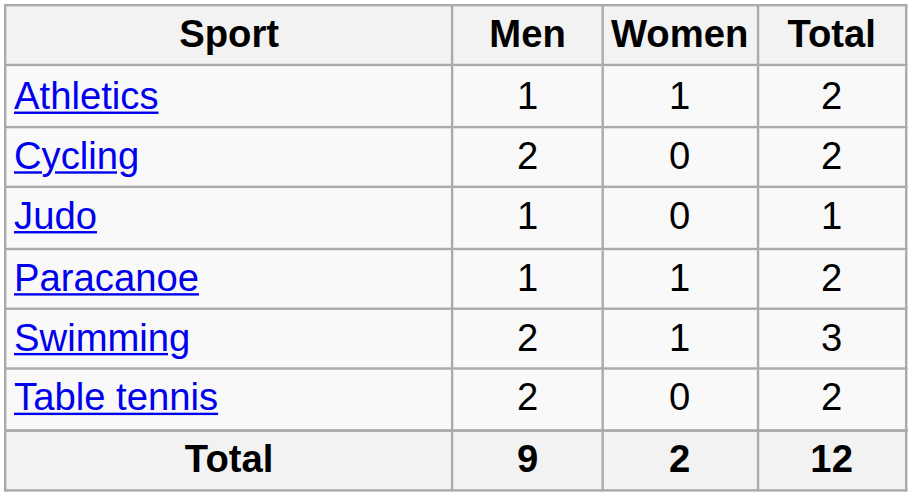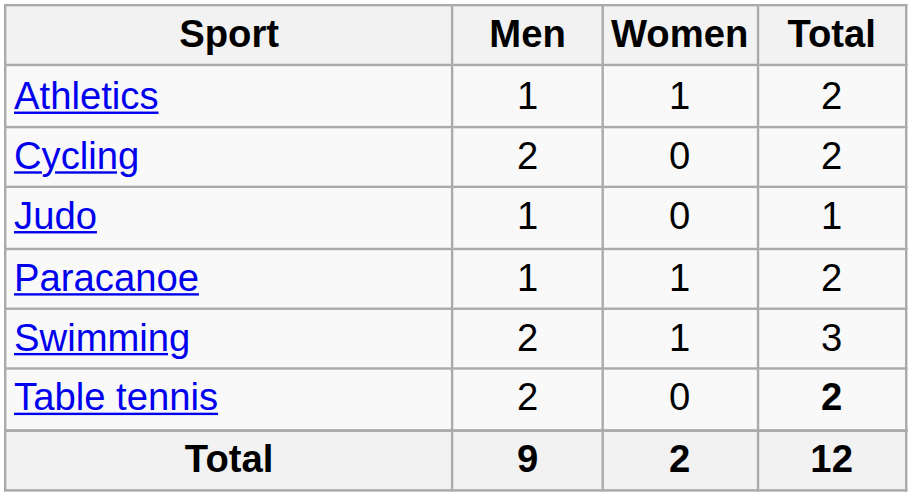(832, 398) normal -> (832, 398) bold
